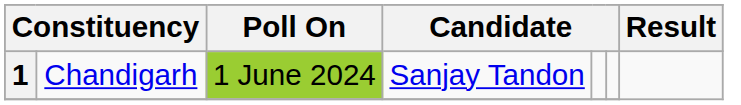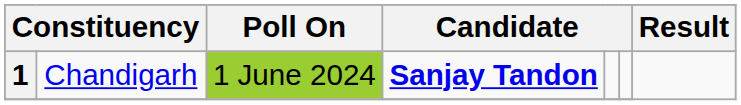(487, 74) normal -> (494, 74) bold
